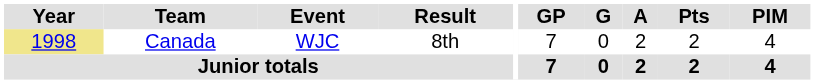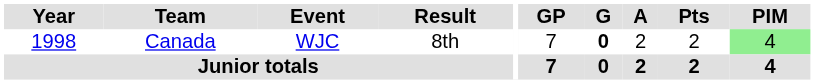(54, 41) khaki background -> (54, 41) no background
(603, 41) normal -> (603, 41) bold
(770, 41) no background -> (770, 41) lightgreen background
